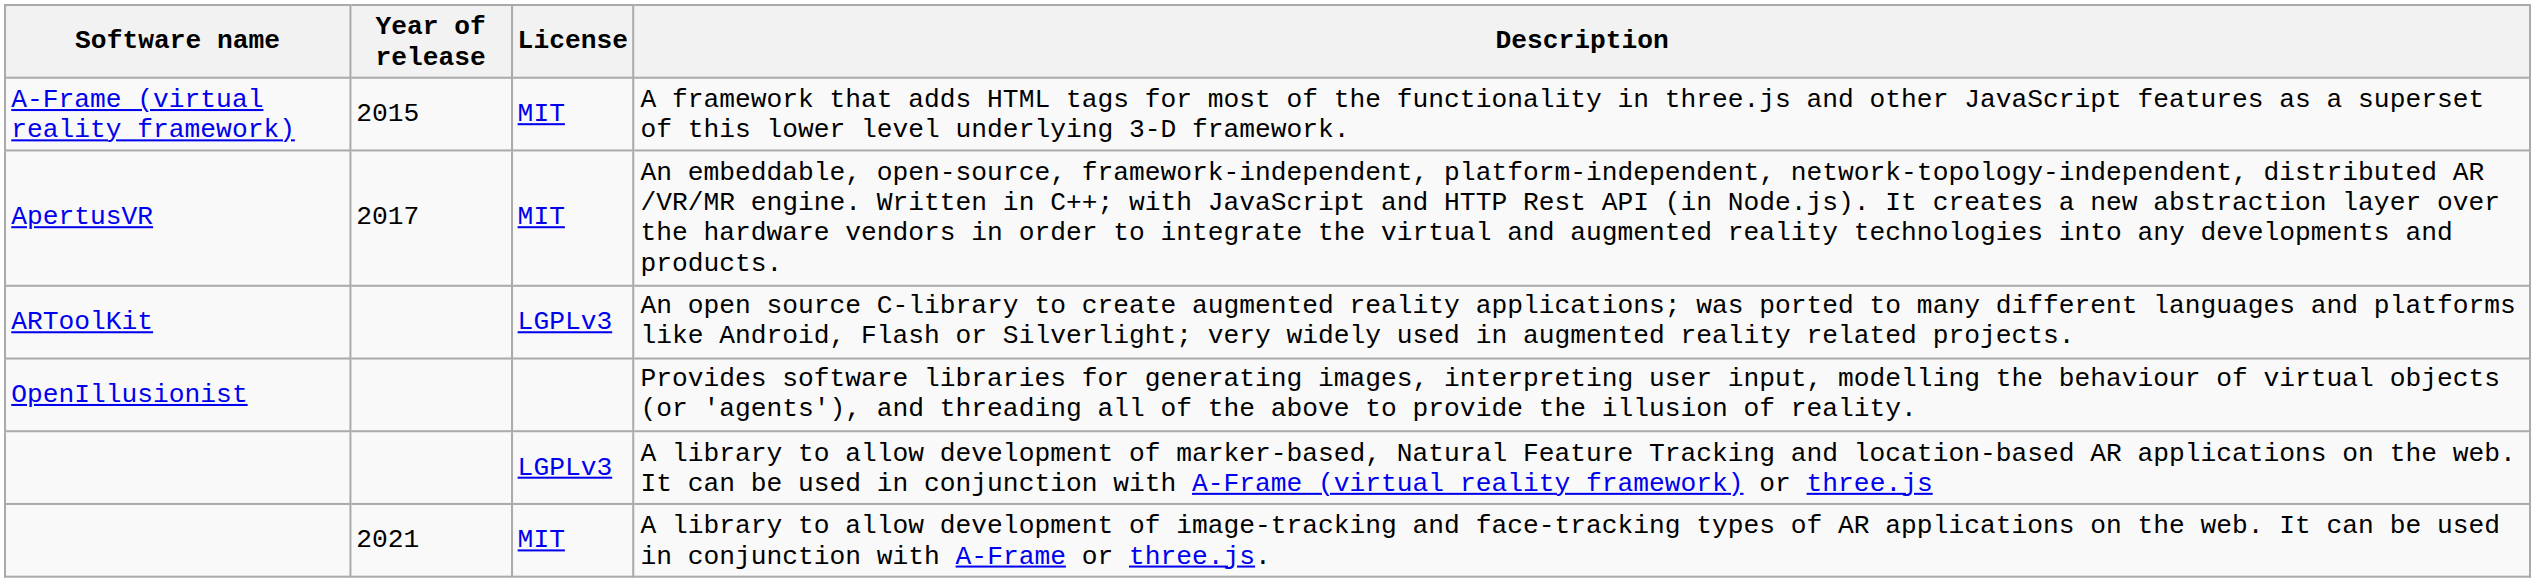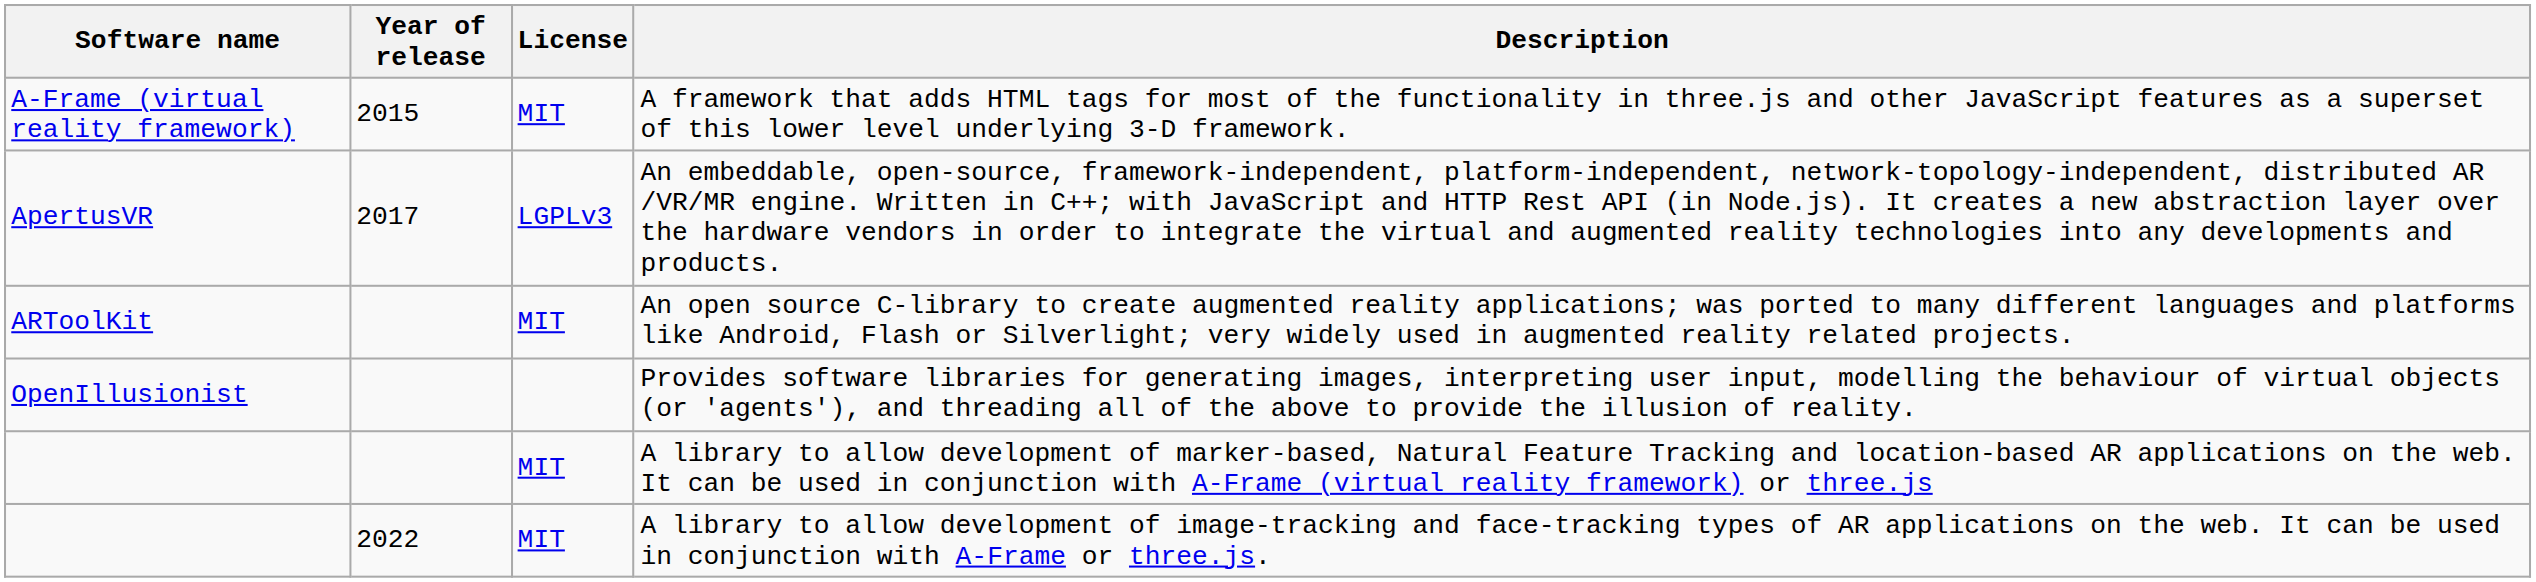(541, 218) MIT -> (565, 218) LGPLv3
(565, 321) LGPLv3 -> (541, 321) MIT
(565, 468) LGPLv3 -> (541, 468) MIT
(388, 541) 2021 -> (388, 541) 2022
